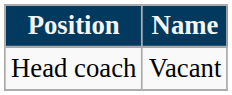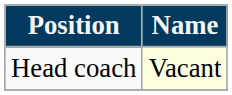(185, 68) no background -> (185, 68) lightyellow background
